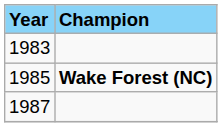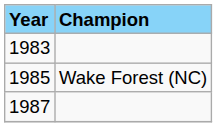(136, 77) bold -> (133, 77) normal
